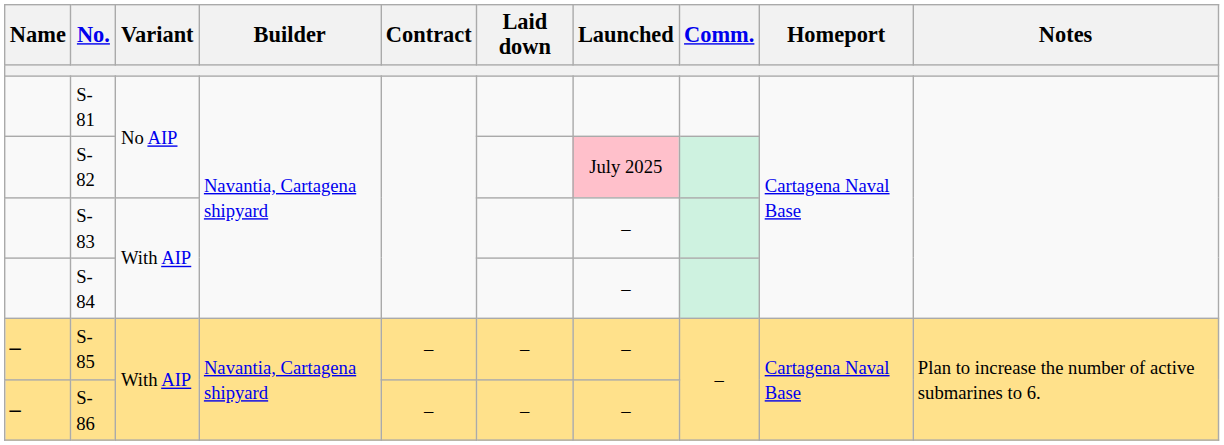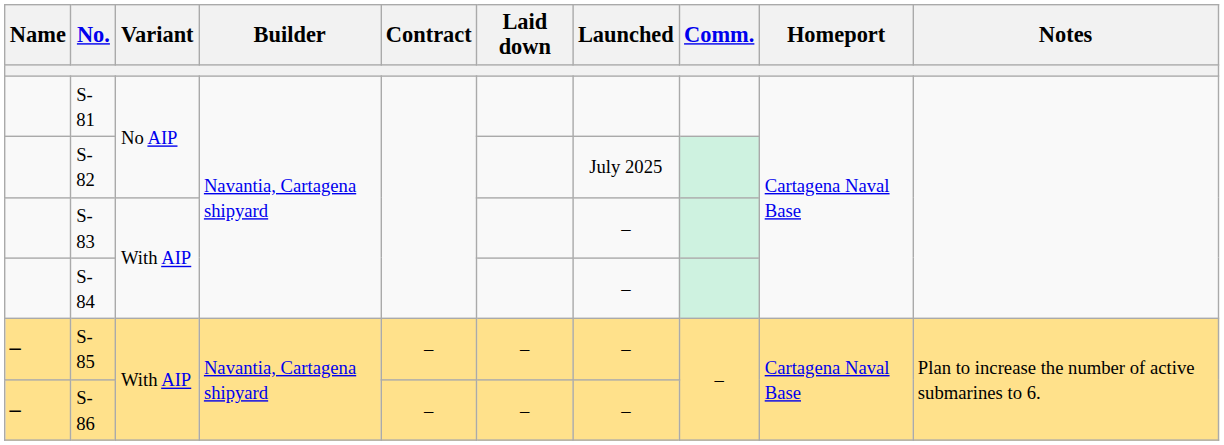(626, 168) pink background -> (626, 168) no background
